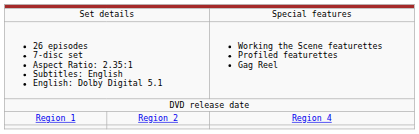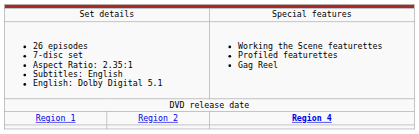(312, 119) normal -> (312, 119) bold
